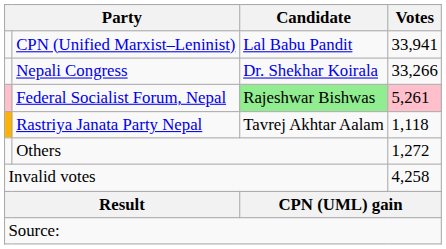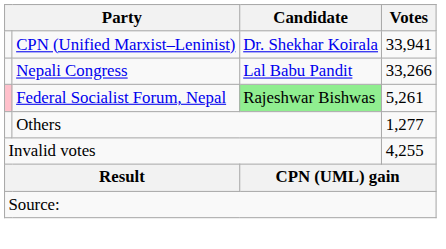(298, 44) Lal Babu Pandit -> (311, 44) Dr. Shekhar Koirala
(311, 71) Dr. Shekhar Koirala -> (298, 71) Lal Babu Pandit
(410, 97) pink background -> (405, 97) no background
- row: (109, 124)
(410, 151) 1,272 -> (405, 124) 1,277
(410, 177) 4,258 -> (405, 151) 4,255
